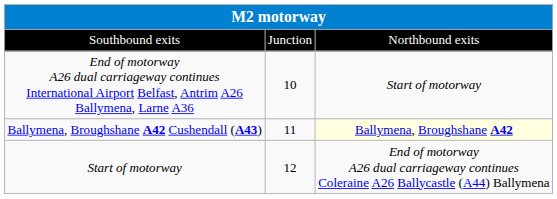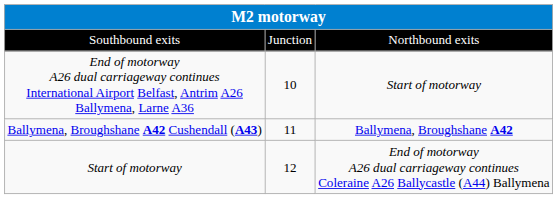(434, 130) lightyellow background -> (434, 130) no background
